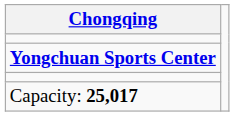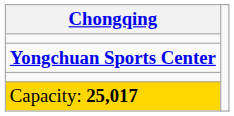(74, 95) no background -> (74, 95) gold background
